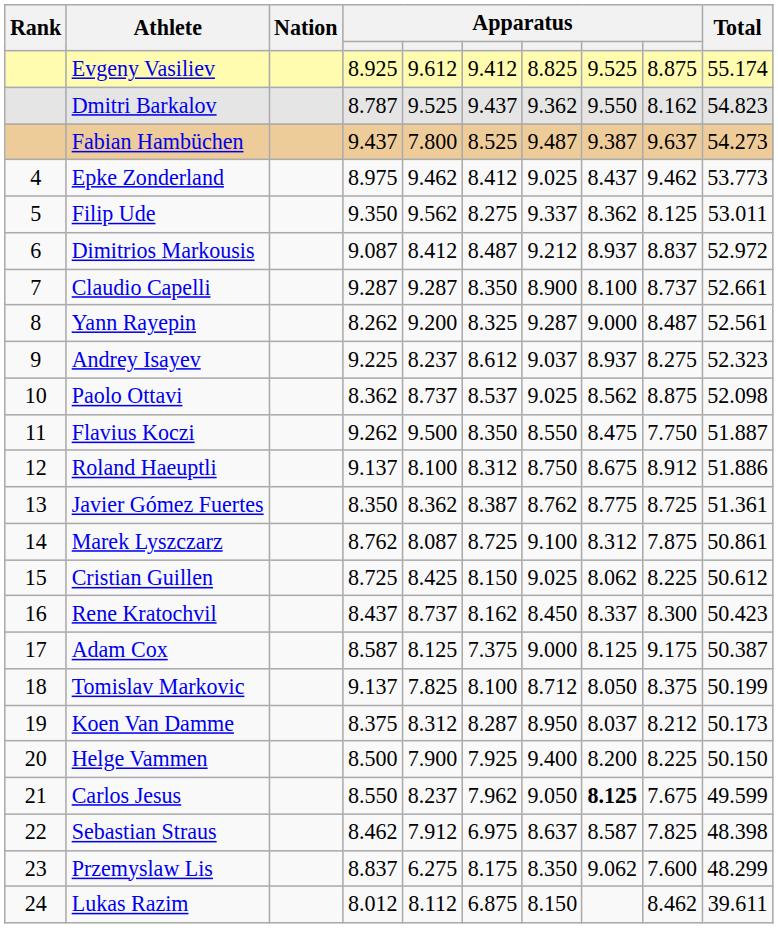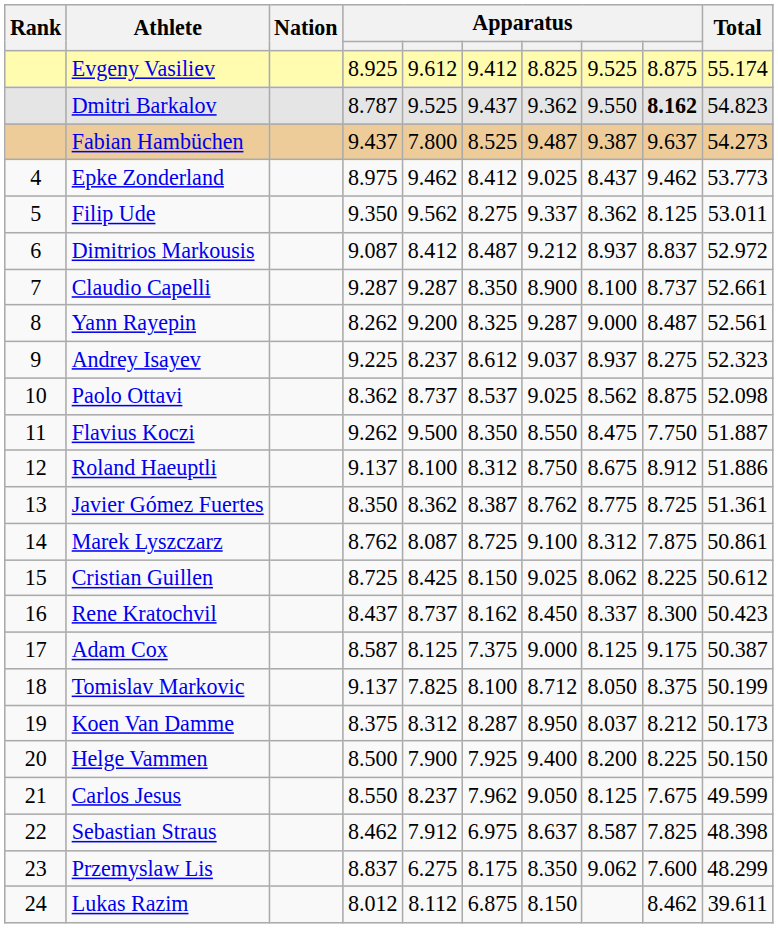(672, 105) normal -> (672, 105) bold
(612, 796) bold -> (612, 796) normal
